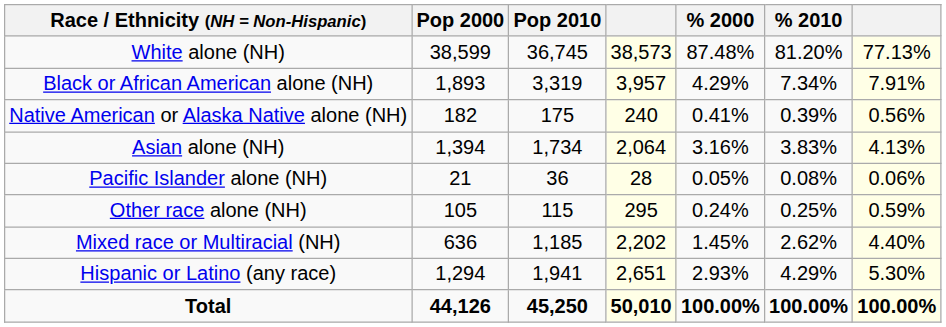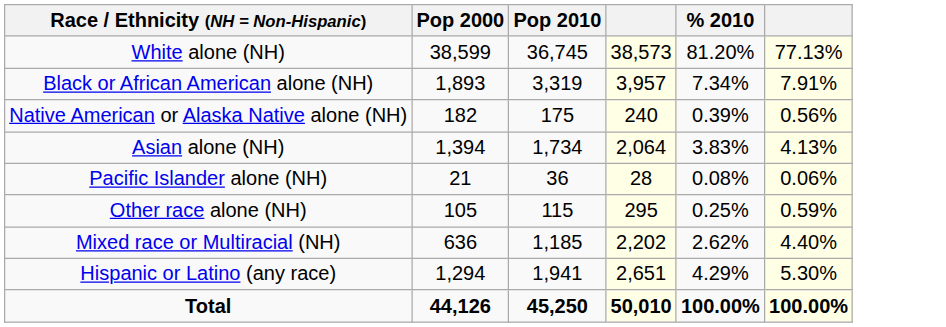- column: (720, 20)
